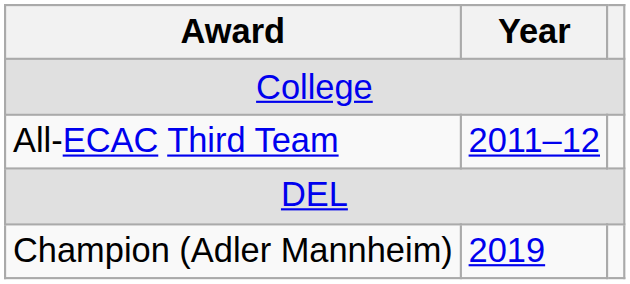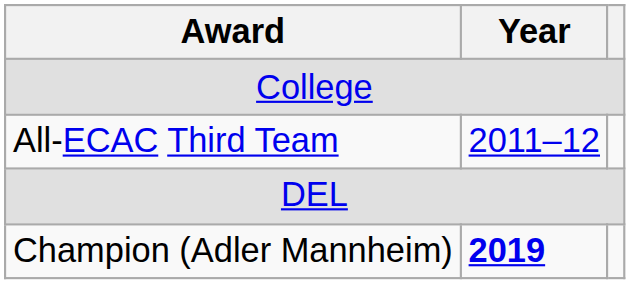(507, 250) normal -> (507, 250) bold
